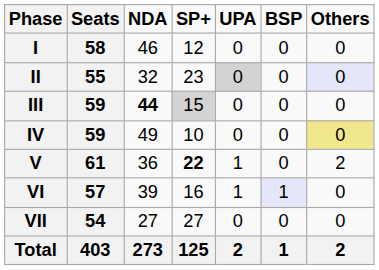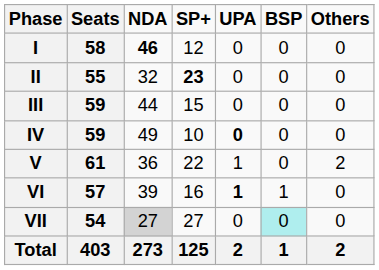(148, 47) normal -> (148, 47) bold
(193, 76) normal -> (193, 76) bold
(238, 76) lightgrey background -> (238, 76) no background
(340, 76) lavender background -> (340, 76) no background
(148, 105) bold -> (148, 105) normal
(193, 105) lightgrey background -> (193, 105) no background
(238, 134) normal -> (238, 134) bold
(340, 134) khaki background -> (340, 134) no background
(193, 163) bold -> (193, 163) normal
(238, 192) normal -> (238, 192) bold
(284, 192) lavender background -> (284, 192) no background
(148, 221) no background -> (148, 221) lightgrey background
(284, 221) no background -> (284, 221) paleturquoise background
